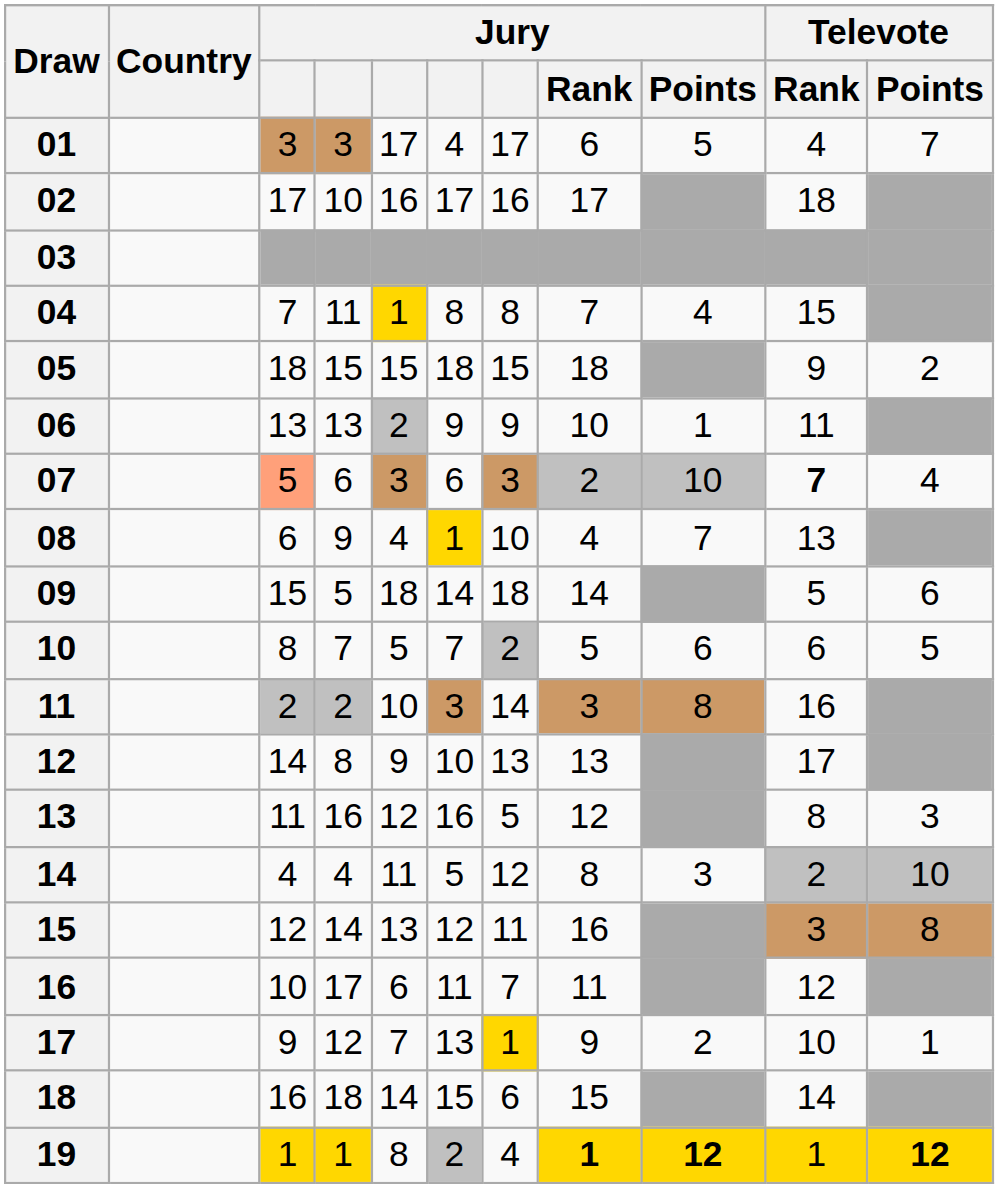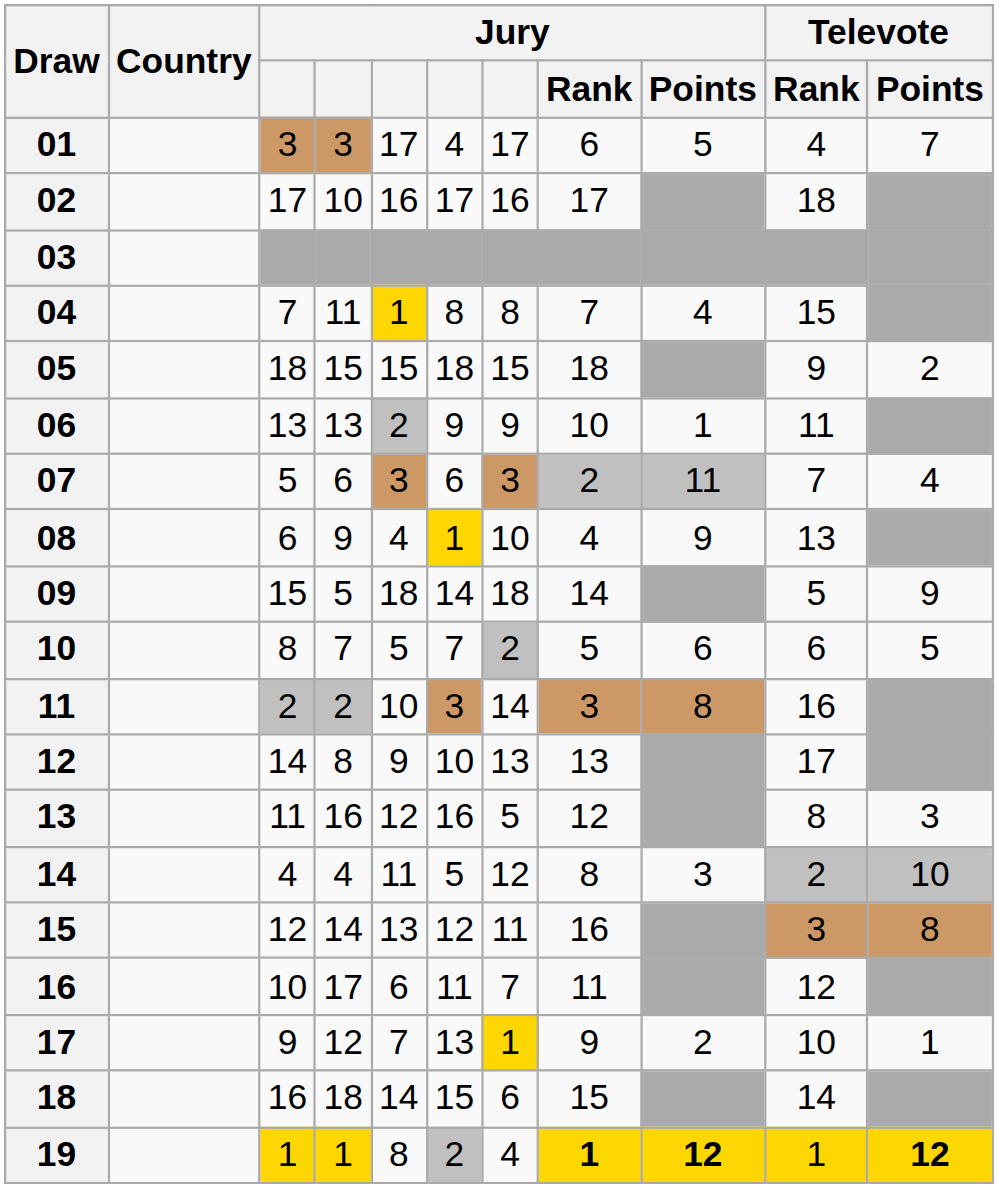(288, 481) lightsalmon background -> (288, 481) no background
(703, 481) 10 -> (703, 481) 11
(816, 481) bold -> (816, 481) normal
(703, 537) 7 -> (703, 537) 9
(930, 593) 6 -> (930, 593) 9
